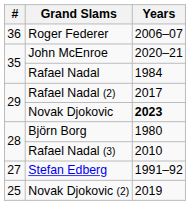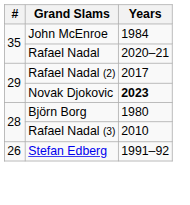- row: (68, 34)
(159, 53) 2020–21 -> (135, 34) 1984
(149, 73) 1984 -> (145, 53) 2020–21
(14, 170) 27 -> (14, 151) 26
- row: (79, 190)
